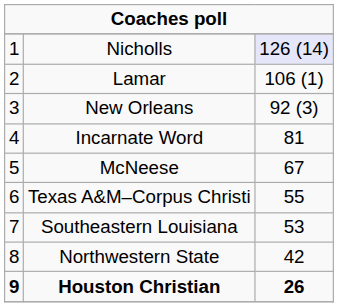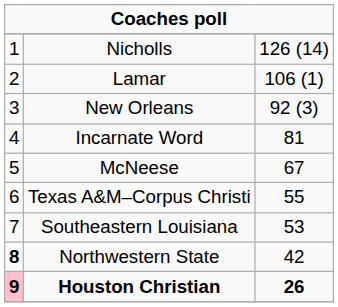(294, 49) lavender background -> (294, 49) no background
(14, 256) normal -> (14, 256) bold
(14, 286) no background -> (14, 286) pink background
